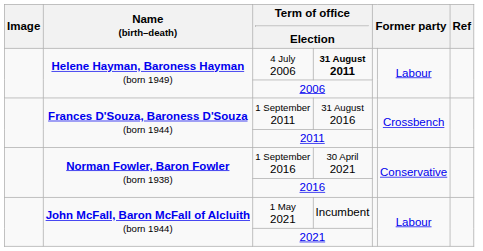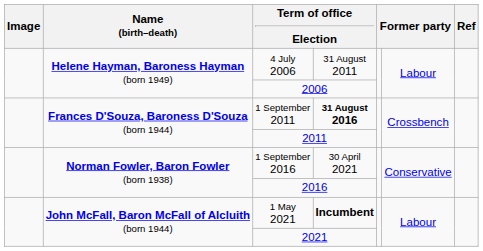(342, 64) bold -> (345, 65) normal
(342, 114) normal -> (345, 113) bold
(342, 212) normal -> (345, 212) bold
